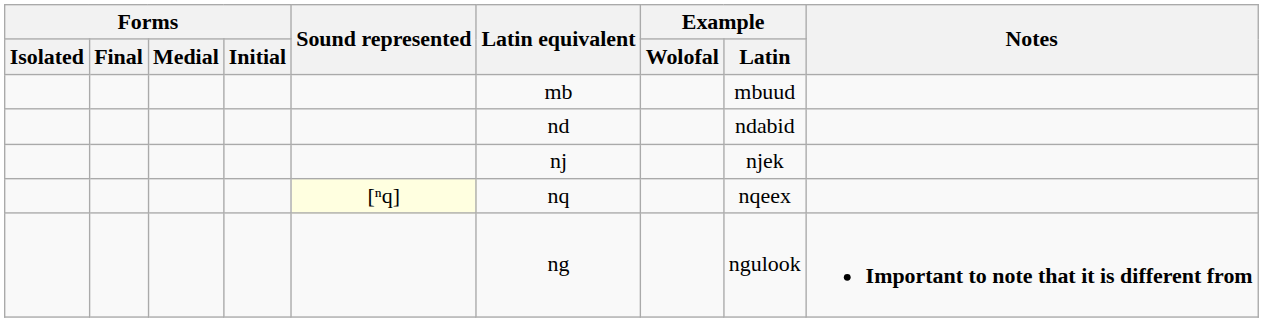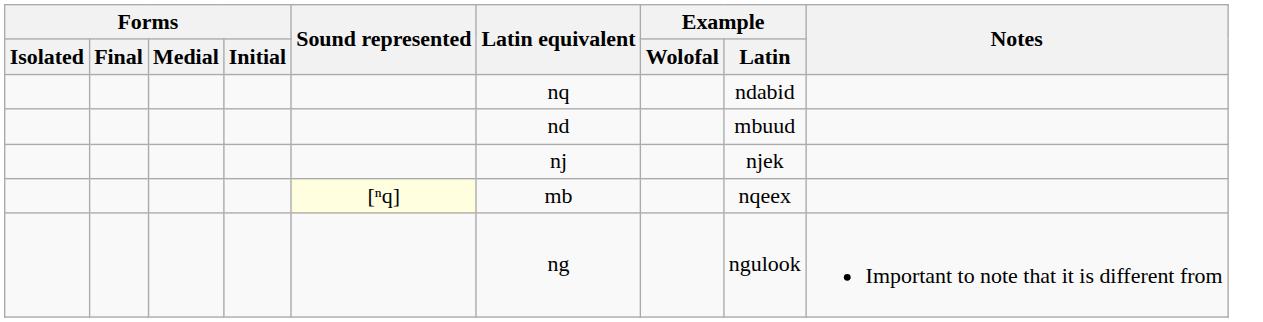(559, 91) mb -> (559, 91) nq
(765, 91) mbuud -> (765, 91) ndabid
(765, 126) ndabid -> (765, 126) mbuud
(559, 195) nq -> (559, 195) mb
(1032, 277) bold -> (1017, 277) normal
